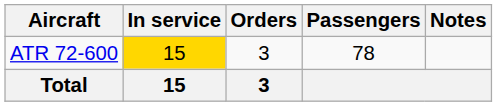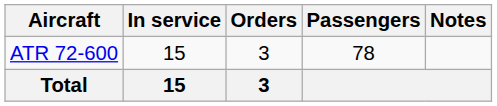(174, 52) gold background -> (174, 52) no background
